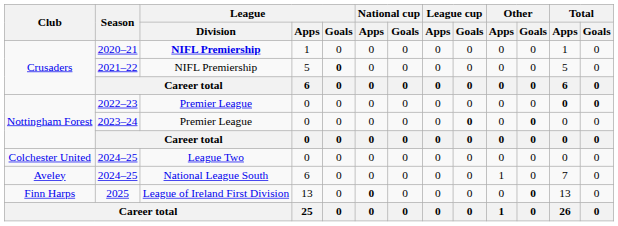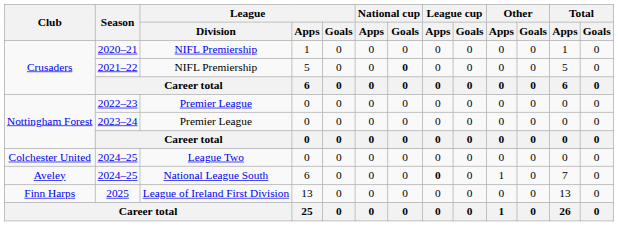(216, 49) bold -> (216, 49) normal
(339, 67) bold -> (339, 67) normal
(405, 67) normal -> (405, 67) bold
(565, 103) bold -> (565, 103) normal
(597, 103) bold -> (597, 103) normal
(470, 121) bold -> (470, 121) normal
(533, 121) bold -> (533, 121) normal
(438, 175) normal -> (438, 175) bold
(371, 193) bold -> (371, 193) normal
(533, 193) bold -> (533, 193) normal
